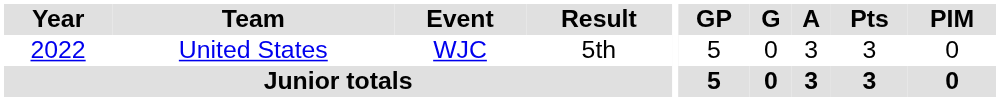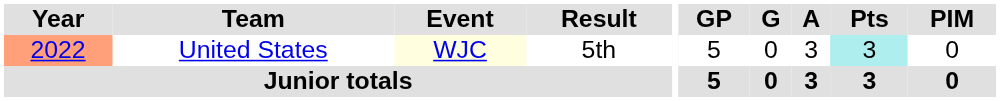(58, 50) no background -> (58, 50) lightsalmon background
(460, 50) no background -> (460, 50) lightyellow background
(869, 50) no background -> (869, 50) paleturquoise background
